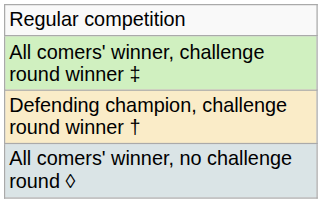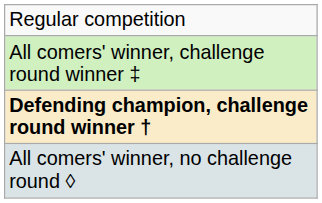(148, 116) normal -> (159, 116) bold
